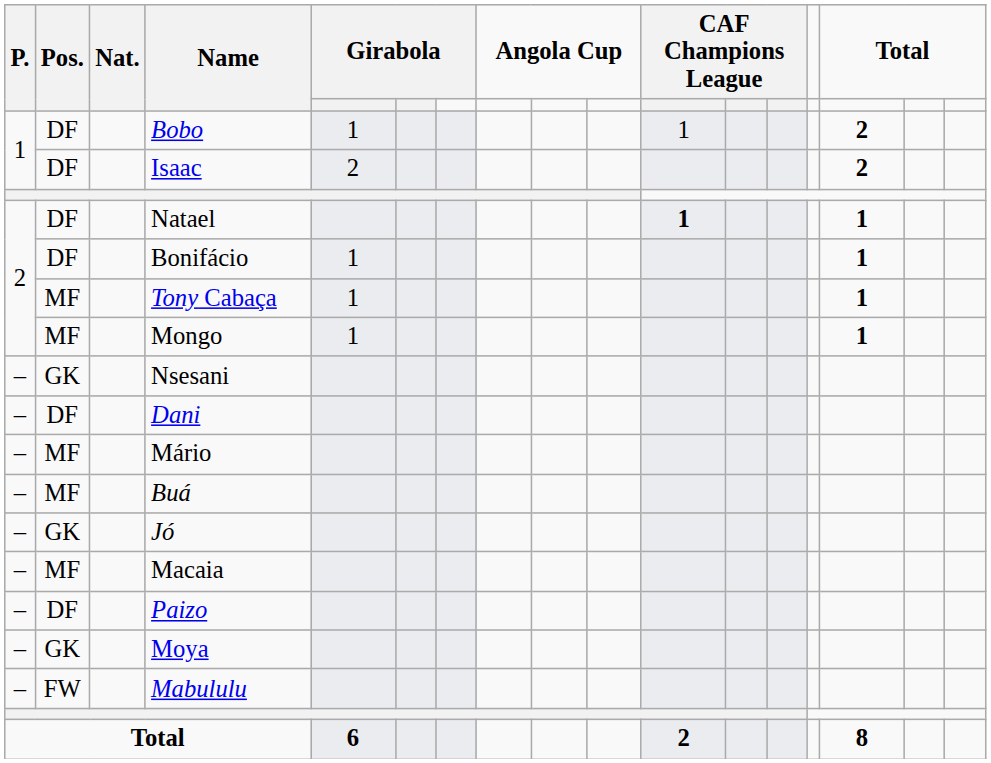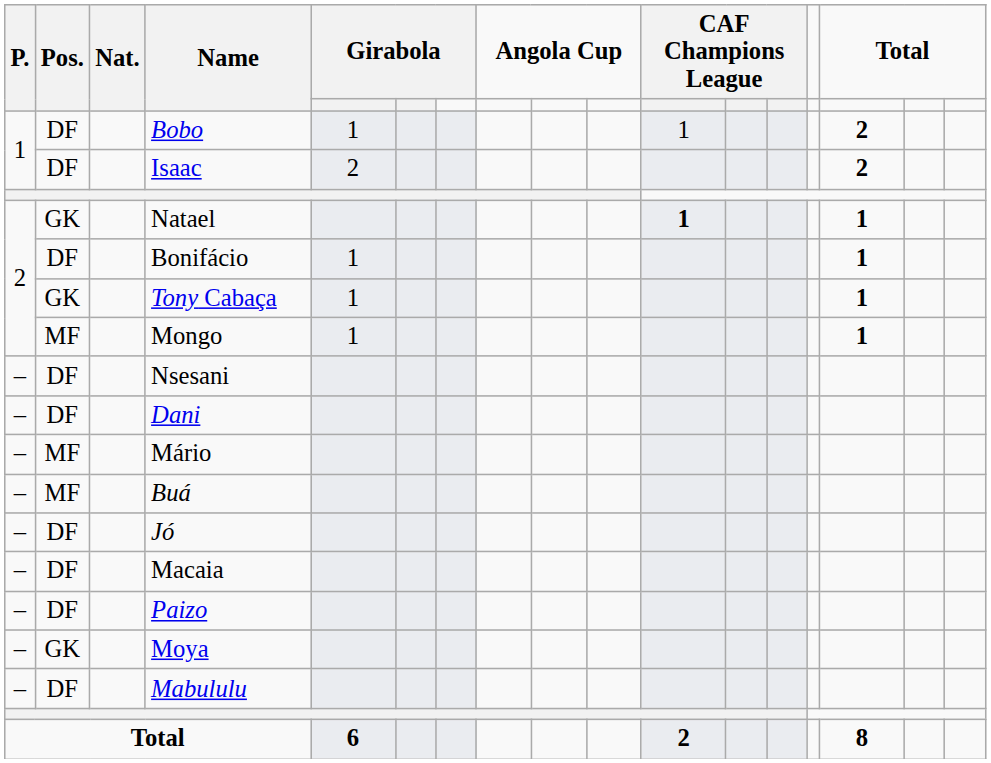(62, 219) DF -> (62, 219) GK
(62, 297) MF -> (62, 297) GK
(62, 375) GK -> (62, 375) DF
(62, 532) GK -> (62, 532) DF
(62, 571) MF -> (62, 571) DF
(62, 688) FW -> (62, 688) DF
